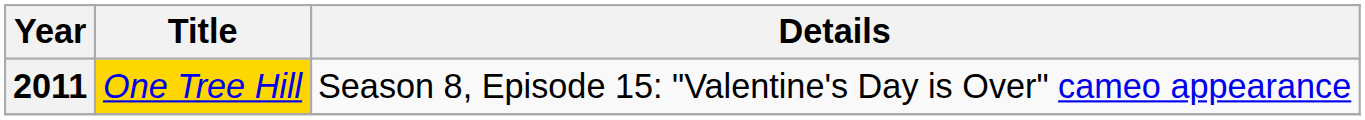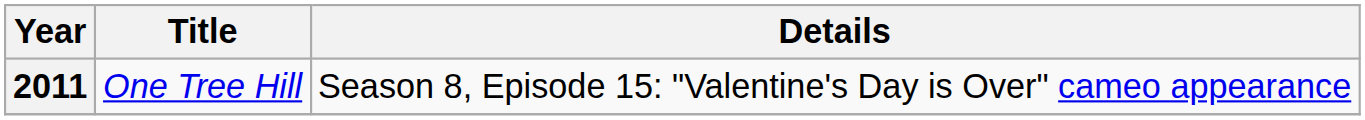(203, 85) gold background -> (203, 85) no background
